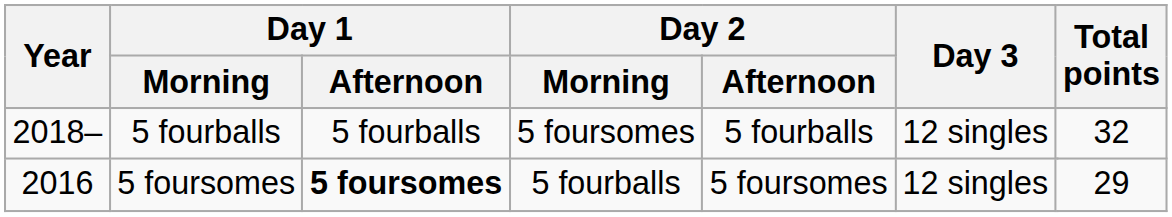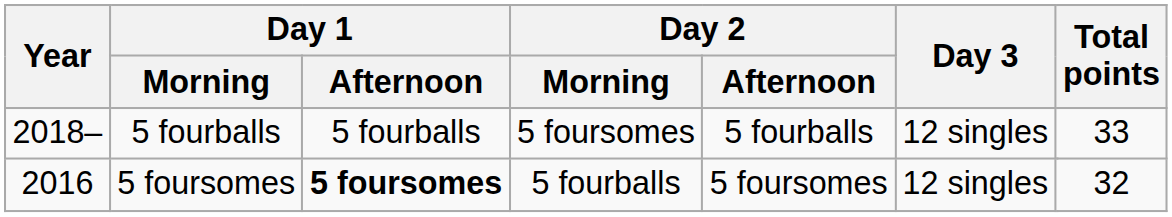(1111, 132) 32 -> (1111, 132) 33
(1111, 183) 29 -> (1111, 183) 32
